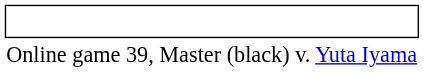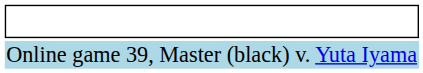(212, 54) no background -> (212, 54) lightblue background
